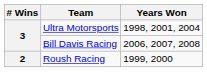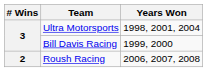(162, 44) 2006, 2007, 2008 -> (148, 44) 1999, 2000
(148, 59) 1999, 2000 -> (162, 59) 2006, 2007, 2008
